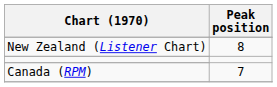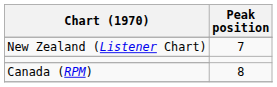(241, 47) 8 -> (241, 47) 7
(241, 72) 7 -> (241, 72) 8
